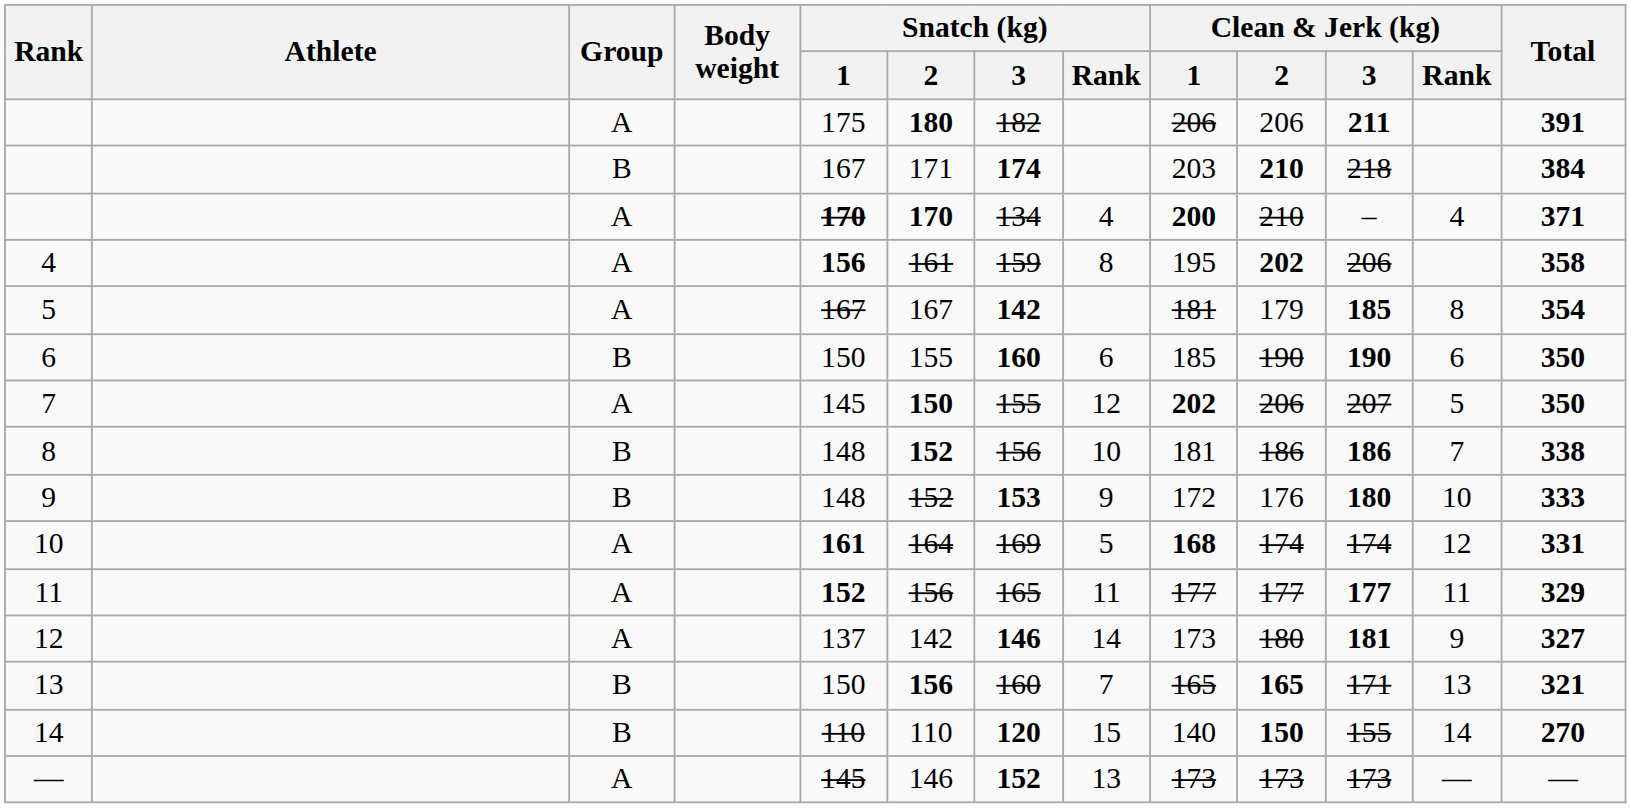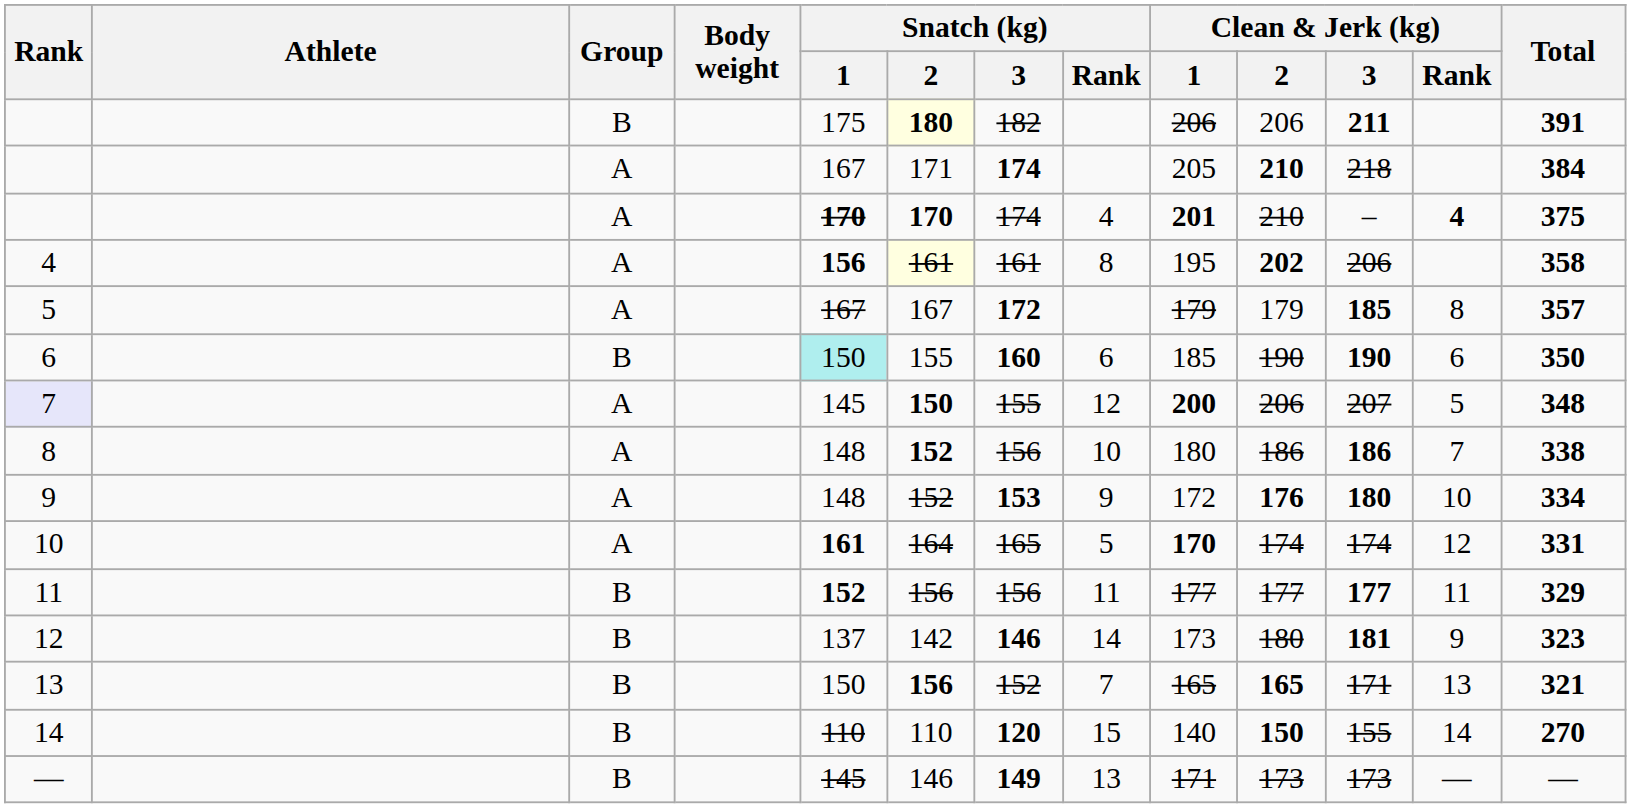(622, 121) A -> (622, 121) B
(931, 121) no background -> (931, 121) lightyellow background
(622, 168) B -> (622, 168) A
(1194, 168) 203 -> (1194, 168) 205
(1019, 215) 134 -> (1019, 215) 174
(1194, 215) 200 -> (1194, 215) 201
(1457, 215) normal -> (1457, 215) bold
(1563, 215) 371 -> (1563, 215) 375
(931, 262) no background -> (931, 262) lightyellow background
(1019, 262) 159 -> (1019, 262) 161
(1019, 309) 142 -> (1019, 309) 172
(1194, 309) 181 -> (1194, 309) 179
(1563, 309) 354 -> (1563, 309) 357
(843, 356) no background -> (843, 356) paleturquoise background
(49, 403) no background -> (49, 403) lavender background
(1194, 403) 202 -> (1194, 403) 200
(1563, 403) 350 -> (1563, 403) 348
(622, 450) B -> (622, 450) A
(1194, 450) 181 -> (1194, 450) 180
(622, 497) B -> (622, 497) A
(1282, 497) normal -> (1282, 497) bold
(1563, 497) 333 -> (1563, 497) 334
(1019, 544) 169 -> (1019, 544) 165
(1194, 544) 168 -> (1194, 544) 170
(622, 591) A -> (622, 591) B
(1019, 591) 165 -> (1019, 591) 156
(622, 638) A -> (622, 638) B
(1563, 638) 327 -> (1563, 638) 323
(1019, 685) 160 -> (1019, 685) 152
(622, 779) A -> (622, 779) B
(1019, 779) 152 -> (1019, 779) 149
(1194, 779) 173 -> (1194, 779) 171
